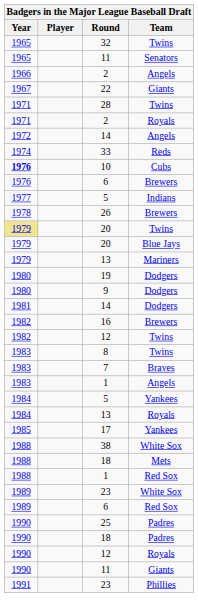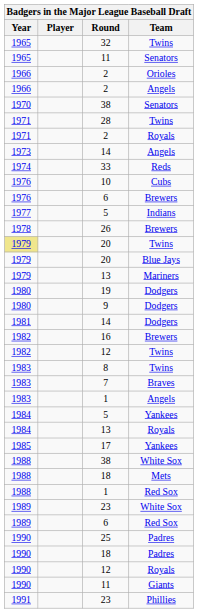+ row: (106, 74)
- row: (106, 89)
+ row: (106, 105)
(21, 136) 1972 -> (21, 151) 1973
(21, 167) bold -> (21, 182) normal
